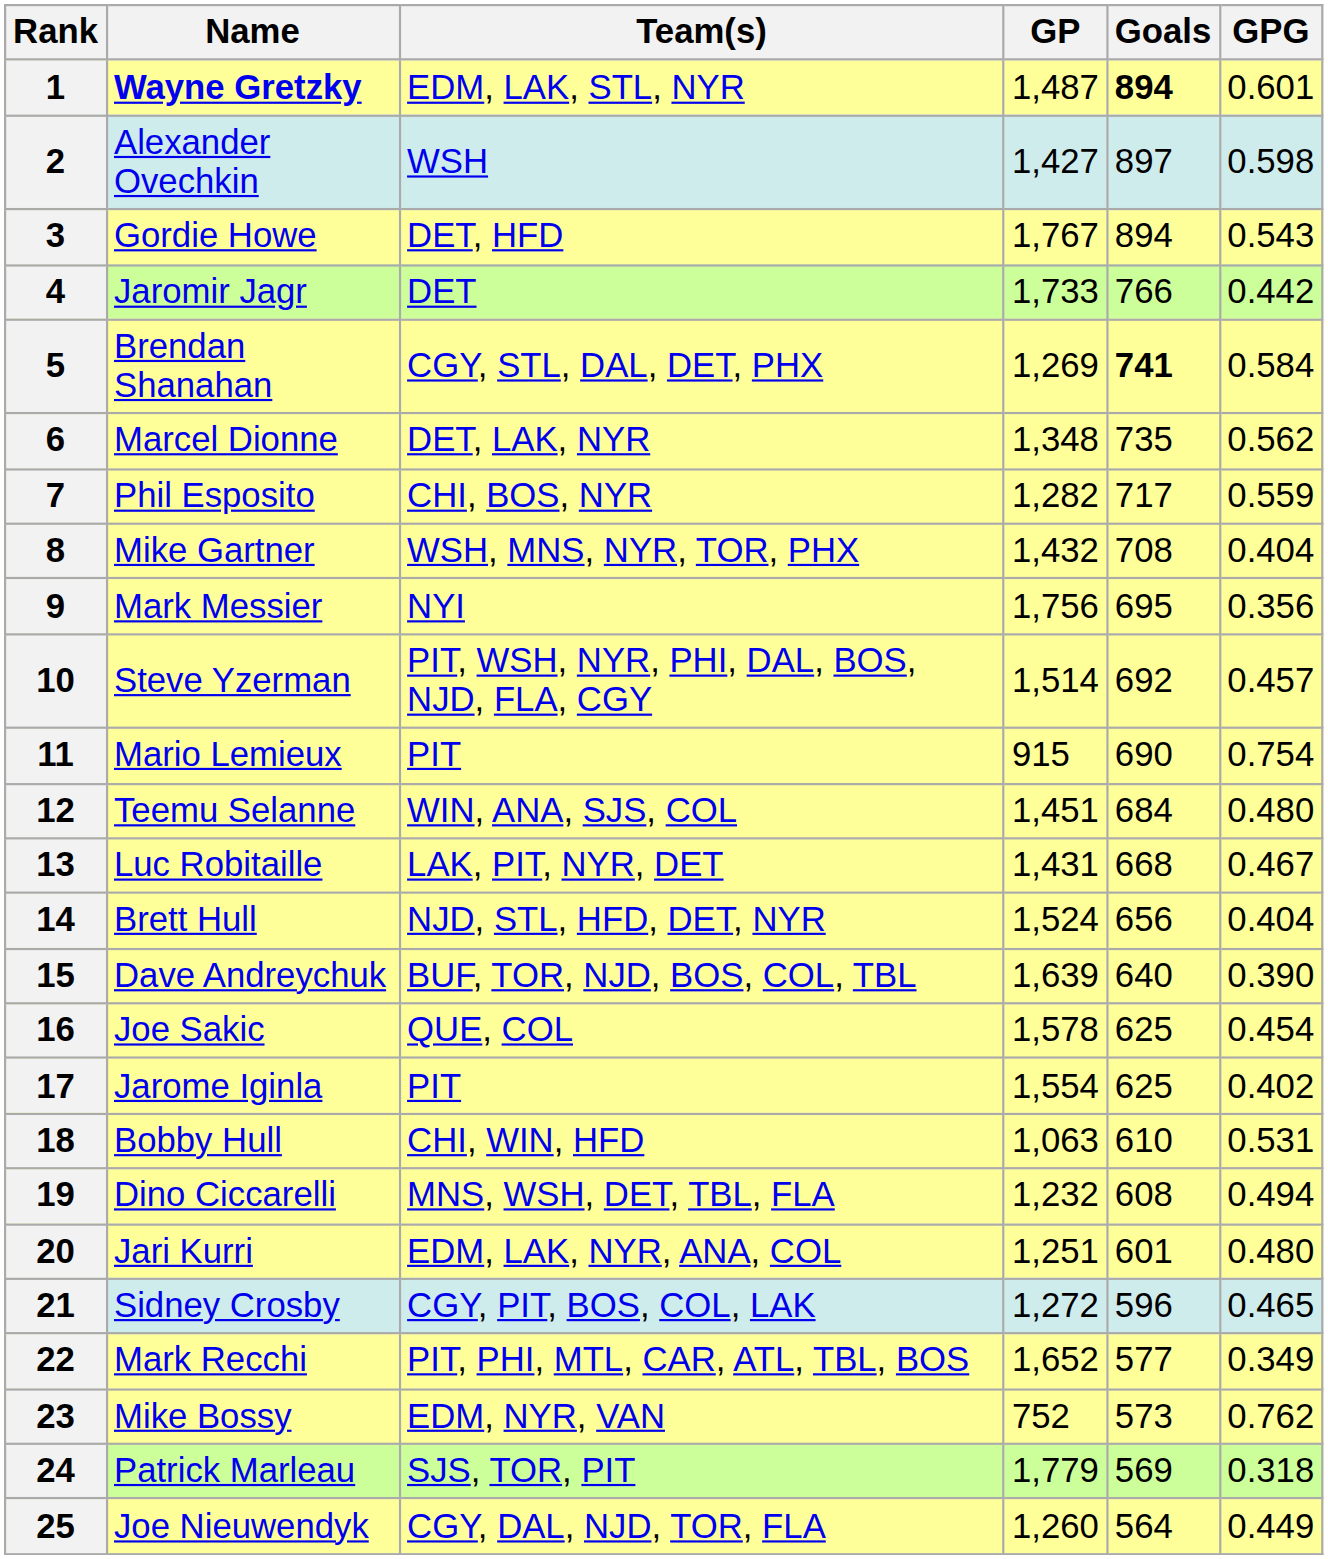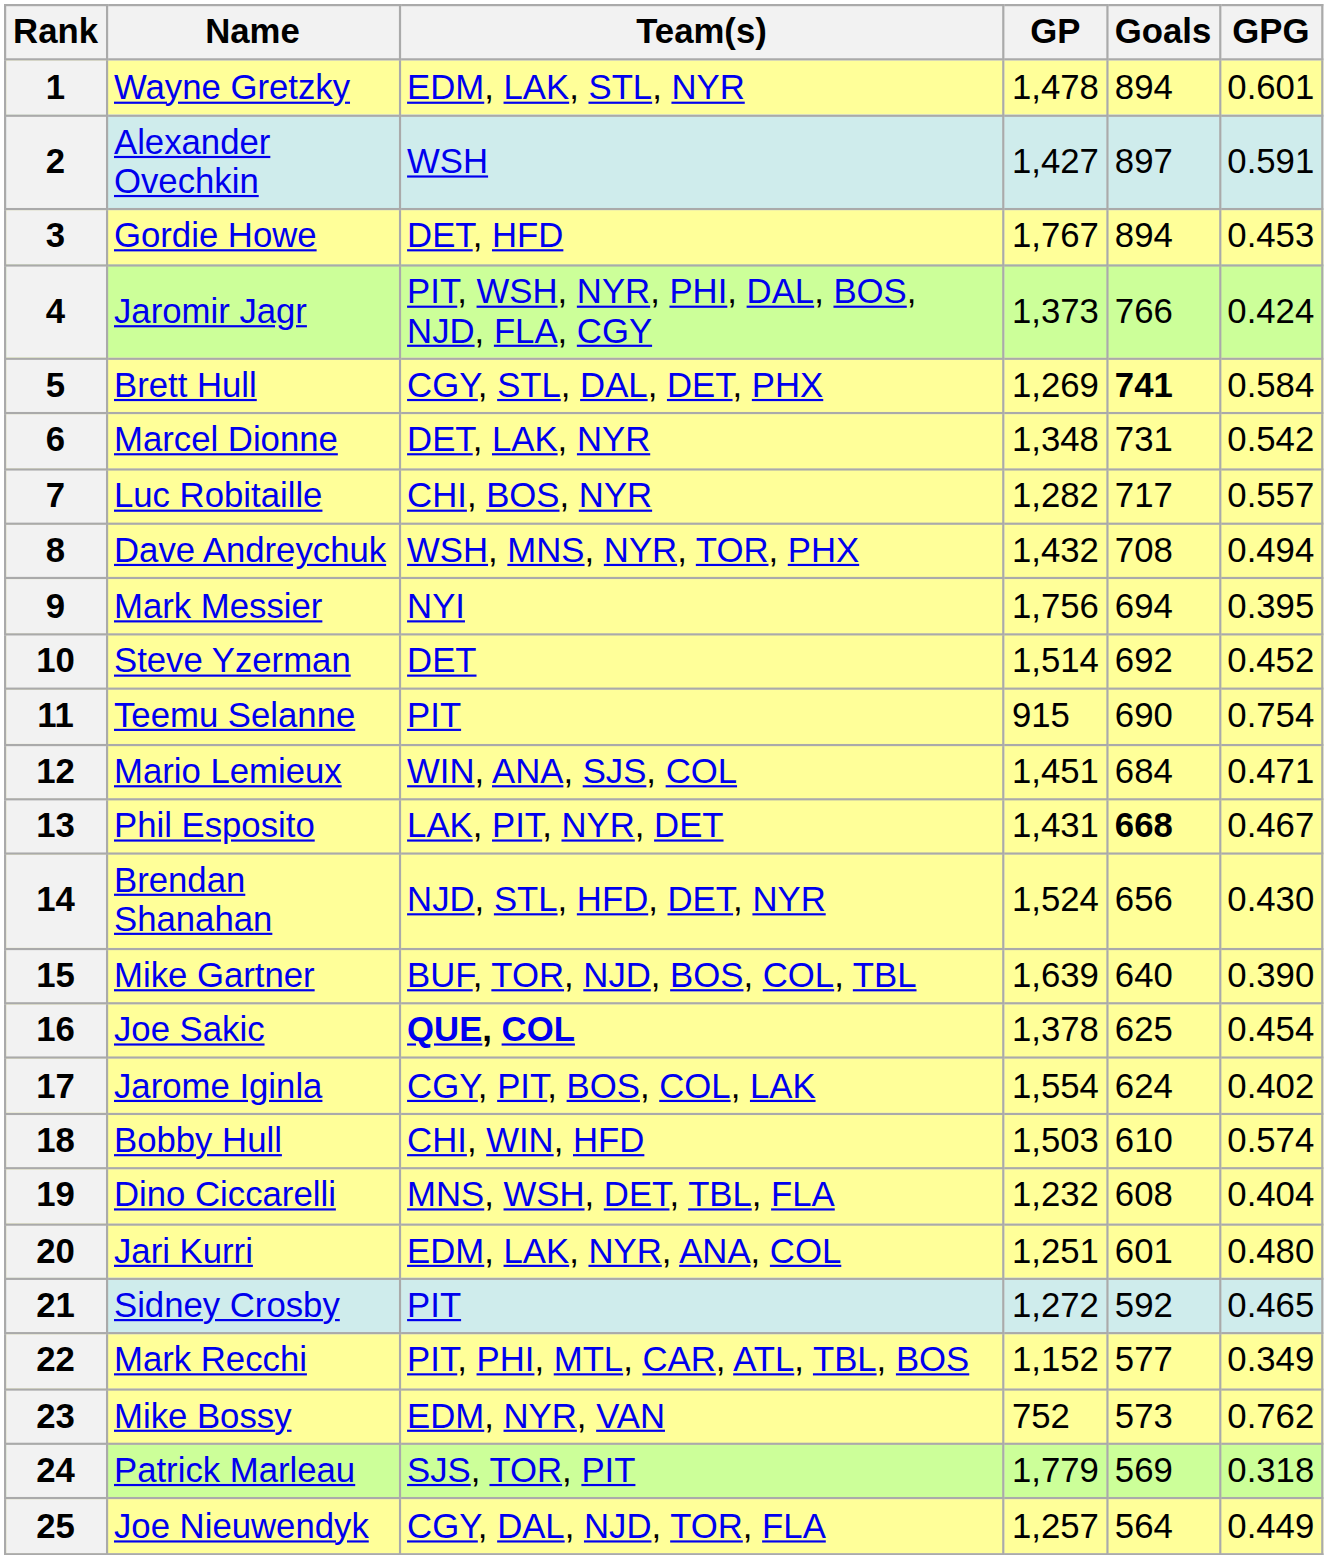(238, 87) bold -> (232, 87) normal
(1055, 87) 1,487 -> (1055, 87) 1,478
(1144, 87) bold -> (1144, 87) normal
(1271, 161) 0.598 -> (1271, 161) 0.591
(1271, 236) 0.543 -> (1271, 236) 0.453
(442, 291) DET -> (662, 310) PIT, WSH, NYR, PHI, DAL, BOS, NJD, FLA, CGY
(1055, 291) 1,733 -> (1055, 310) 1,373
(1271, 291) 0.442 -> (1271, 310) 0.424
(193, 365) Brendan Shanahan -> (185, 385) Brett Hull
(1144, 440) 735 -> (1144, 440) 731
(1271, 440) 0.562 -> (1271, 440) 0.542
(214, 495) Phil Esposito -> (218, 495) Luc Robitaille
(1271, 495) 0.559 -> (1271, 495) 0.557
(214, 550) Mike Gartner -> (250, 550) Dave Andreychuk
(1271, 550) 0.404 -> (1271, 550) 0.494
(1144, 605) 695 -> (1144, 605) 694
(1271, 605) 0.356 -> (1271, 605) 0.395
(662, 680) PIT, WSH, NYR, PHI, DAL, BOS, NJD, FLA, CGY -> (442, 660) DET
(1271, 680) 0.457 -> (1271, 660) 0.452
(228, 754) Mario Lemieux -> (235, 715) Teemu Selanne
(235, 809) Teemu Selanne -> (228, 770) Mario Lemieux
(1271, 809) 0.480 -> (1271, 770) 0.471
(218, 865) Luc Robitaille -> (214, 825) Phil Esposito
(1144, 865) normal -> (1144, 825) bold
(185, 920) Brett Hull -> (193, 900) Brendan Shanahan
(1271, 920) 0.404 -> (1271, 900) 0.430
(250, 975) Dave Andreychuk -> (214, 975) Mike Gartner
(490, 1030) normal -> (491, 1030) bold
(1055, 1030) 1,578 -> (1055, 1030) 1,378
(434, 1085) PIT -> (611, 1085) CGY, PIT, BOS, COL, LAK
(1144, 1085) 625 -> (1144, 1085) 624
(1055, 1140) 1,063 -> (1055, 1140) 1,503
(1271, 1140) 0.531 -> (1271, 1140) 0.574
(1271, 1195) 0.494 -> (1271, 1195) 0.404
(611, 1305) CGY, PIT, BOS, COL, LAK -> (434, 1305) PIT
(1144, 1305) 596 -> (1144, 1305) 592
(1055, 1360) 1,652 -> (1055, 1360) 1,152
(1055, 1525) 1,260 -> (1055, 1525) 1,257
